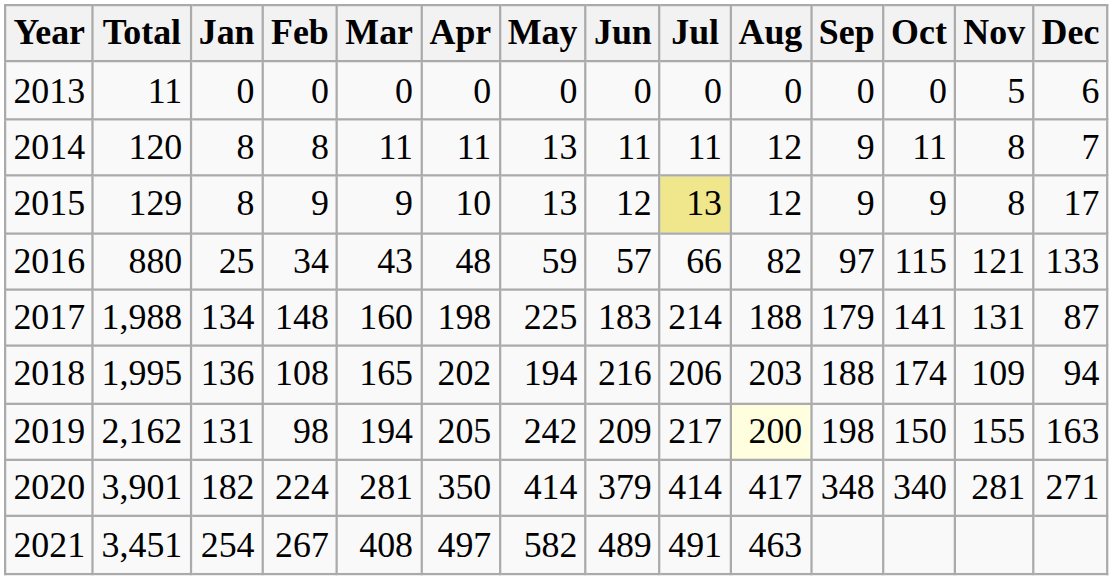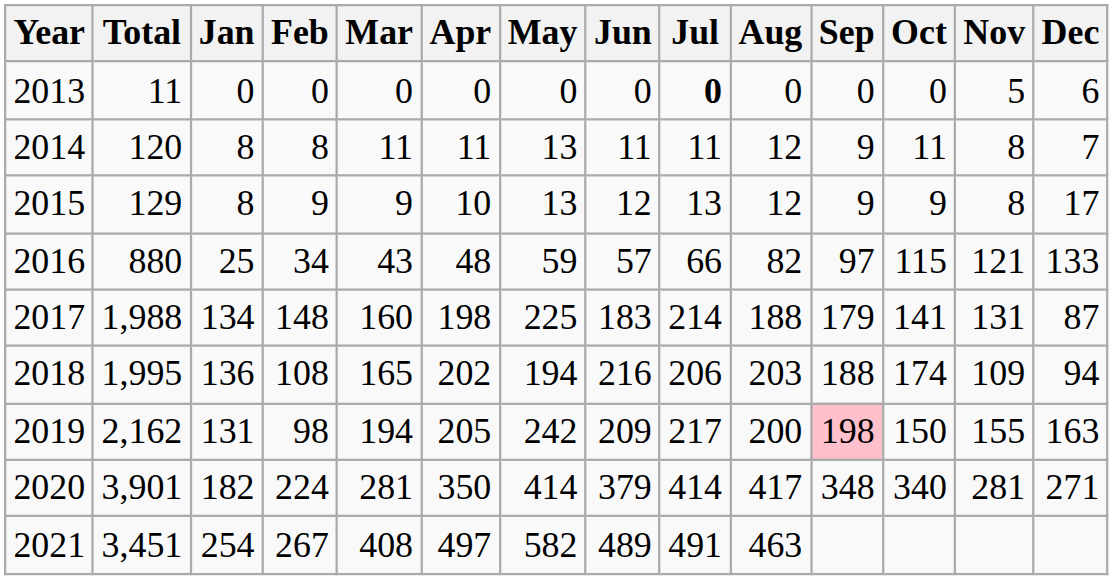(713, 89) normal -> (713, 89) bold
(704, 203) khaki background -> (704, 203) no background
(775, 430) lightyellow background -> (775, 430) no background
(848, 430) no background -> (848, 430) pink background
